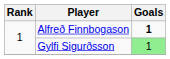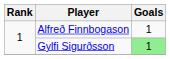(149, 29) bold -> (149, 29) normal
